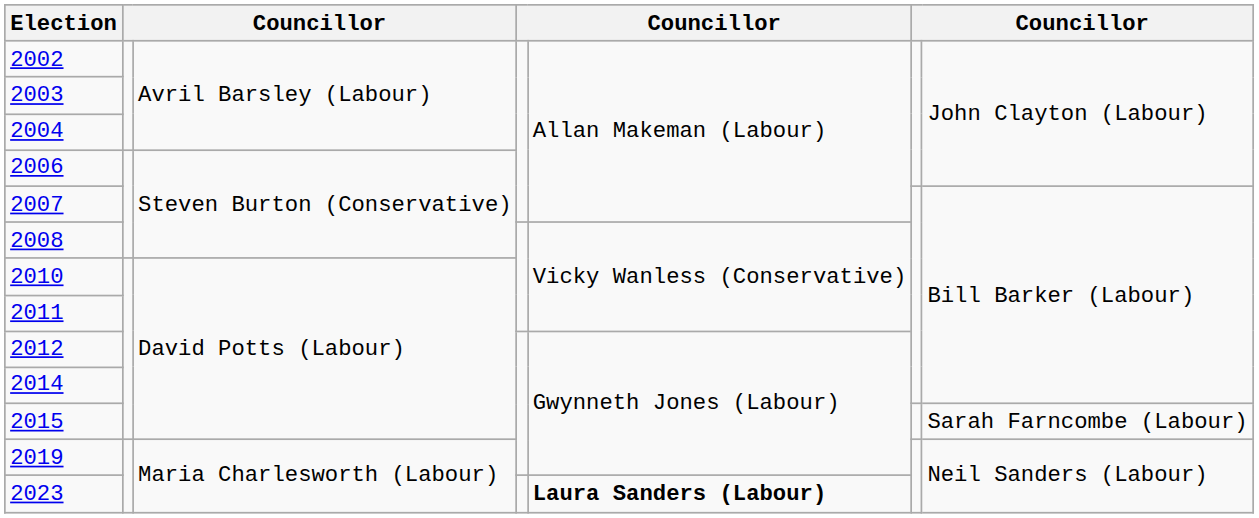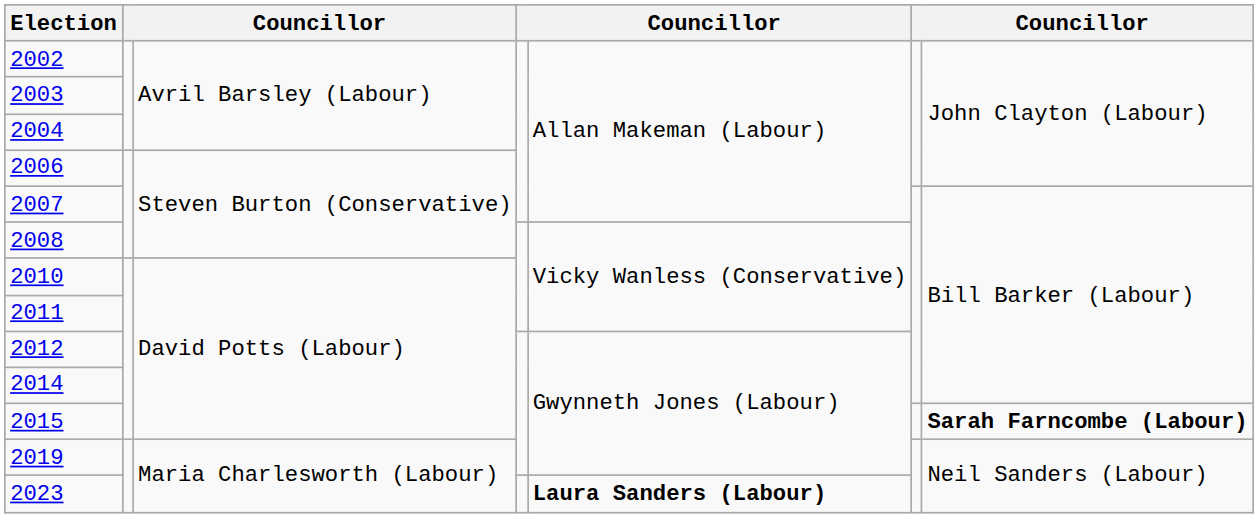(1088, 422) normal -> (1088, 422) bold
